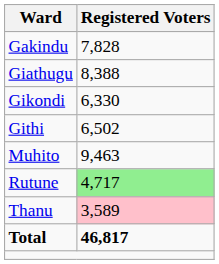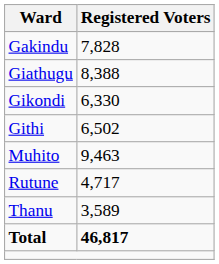(100, 182) lightgreen background -> (100, 182) no background
(100, 210) pink background -> (100, 210) no background
